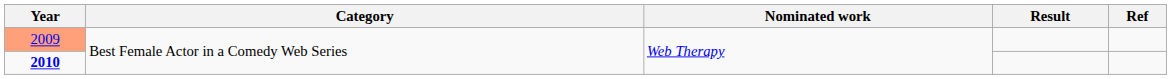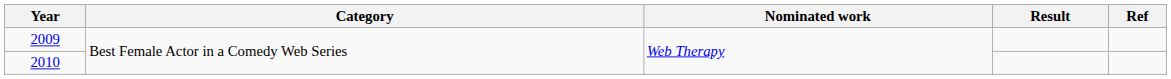(45, 39) lightsalmon background -> (45, 39) no background
(45, 62) bold -> (45, 62) normal
